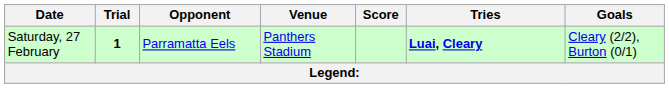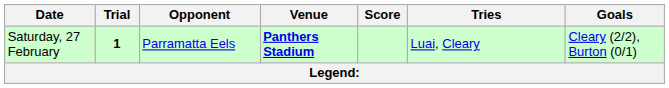(289, 44) normal -> (291, 44) bold
(446, 44) bold -> (445, 44) normal
